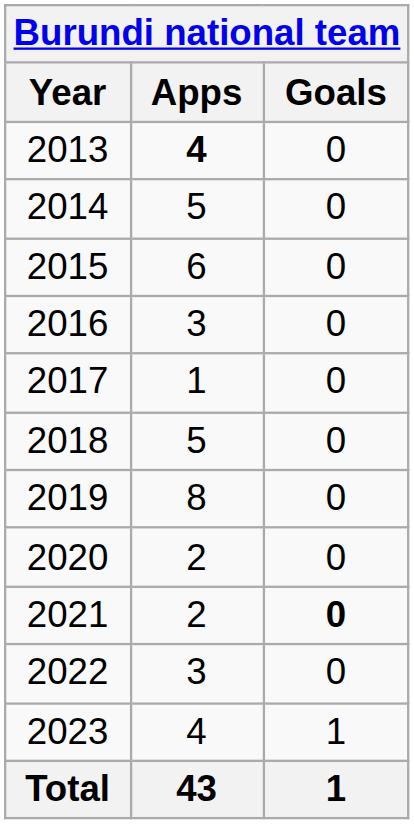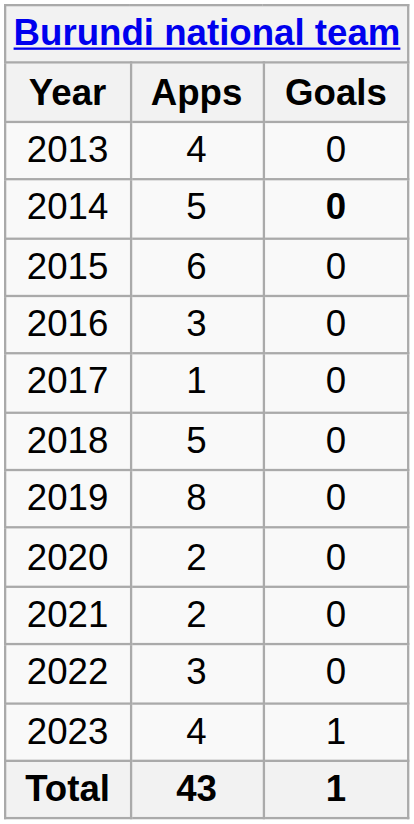(197, 149) bold -> (197, 149) normal
(336, 207) normal -> (336, 207) bold
(336, 614) bold -> (336, 614) normal
